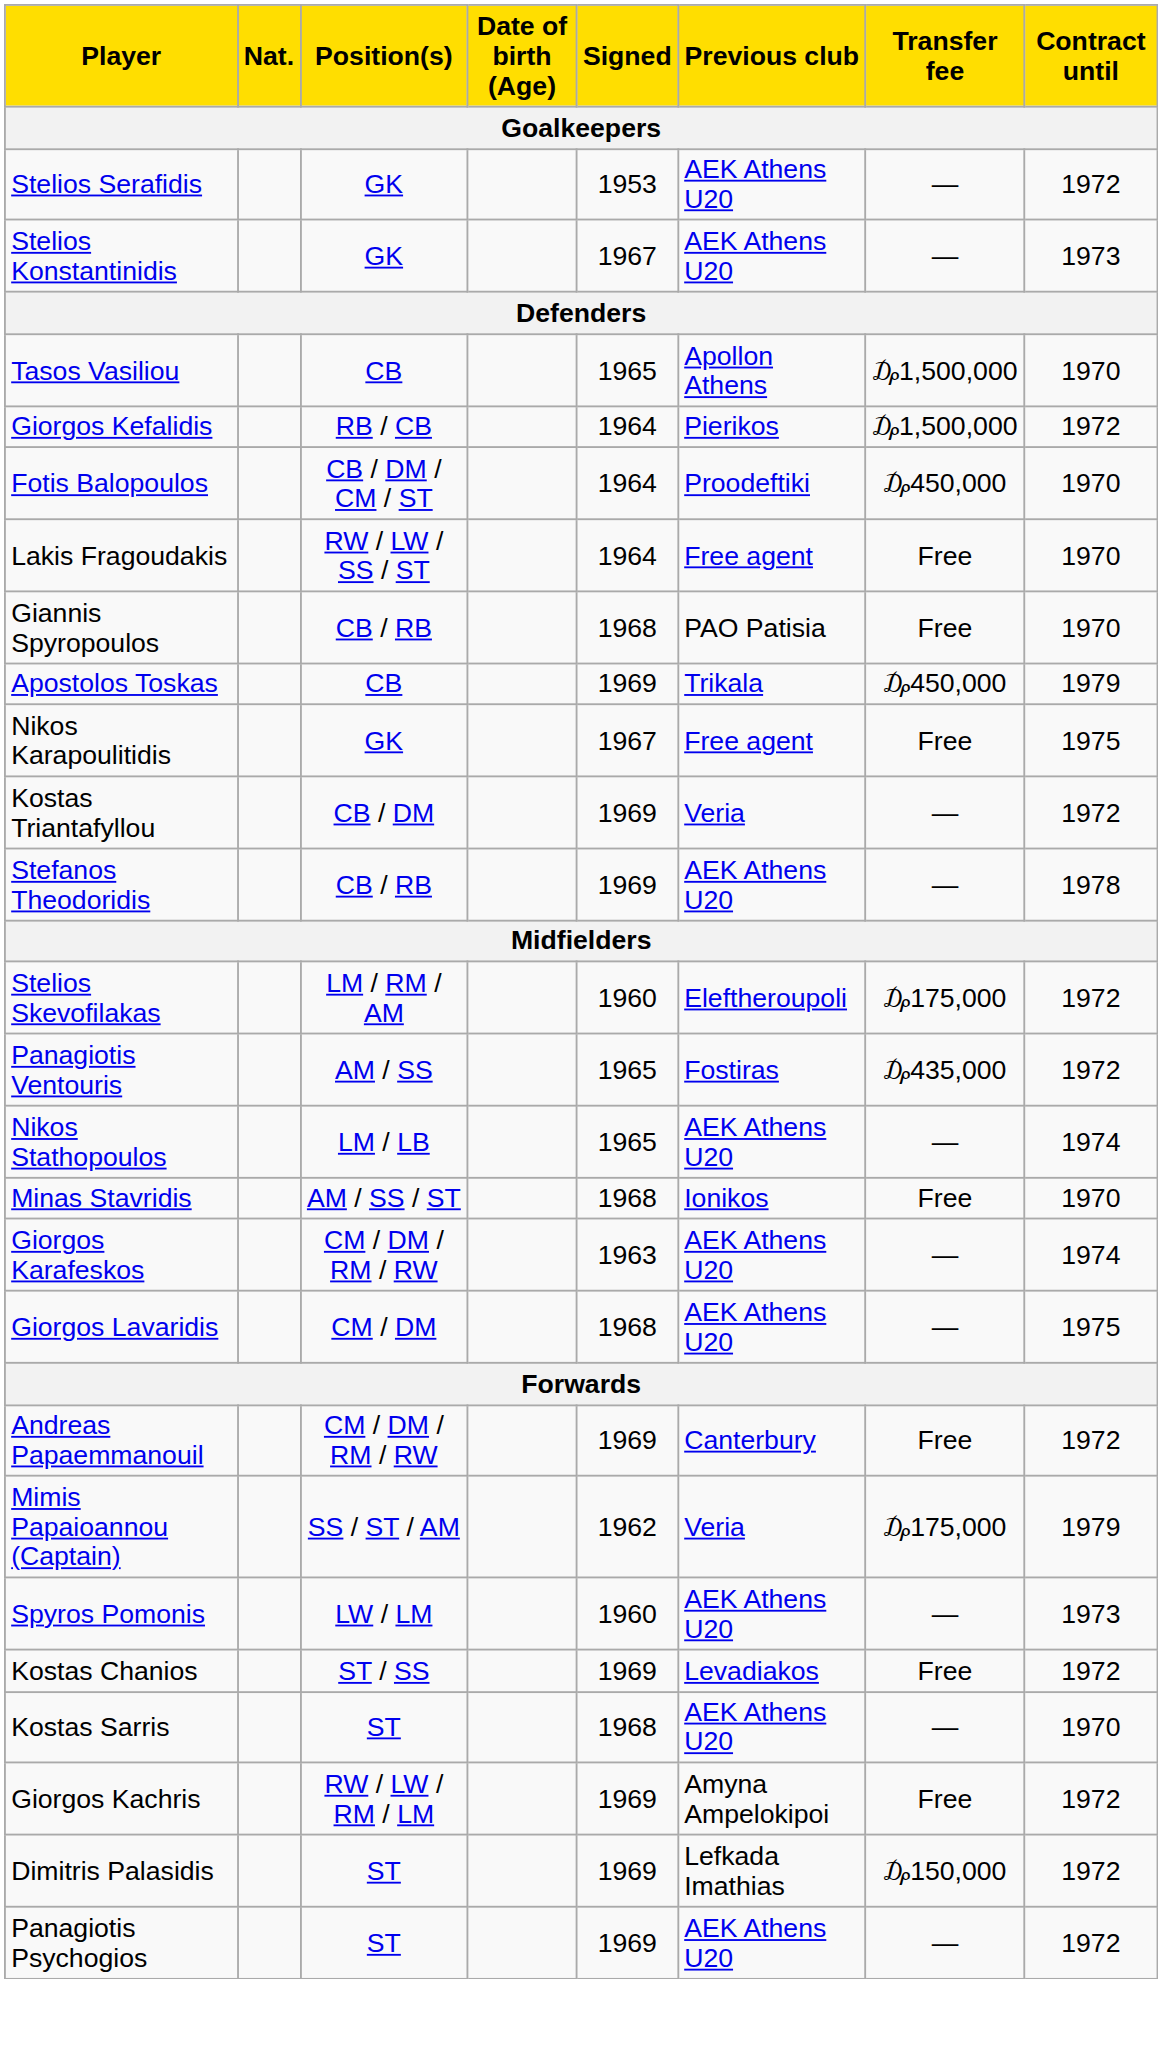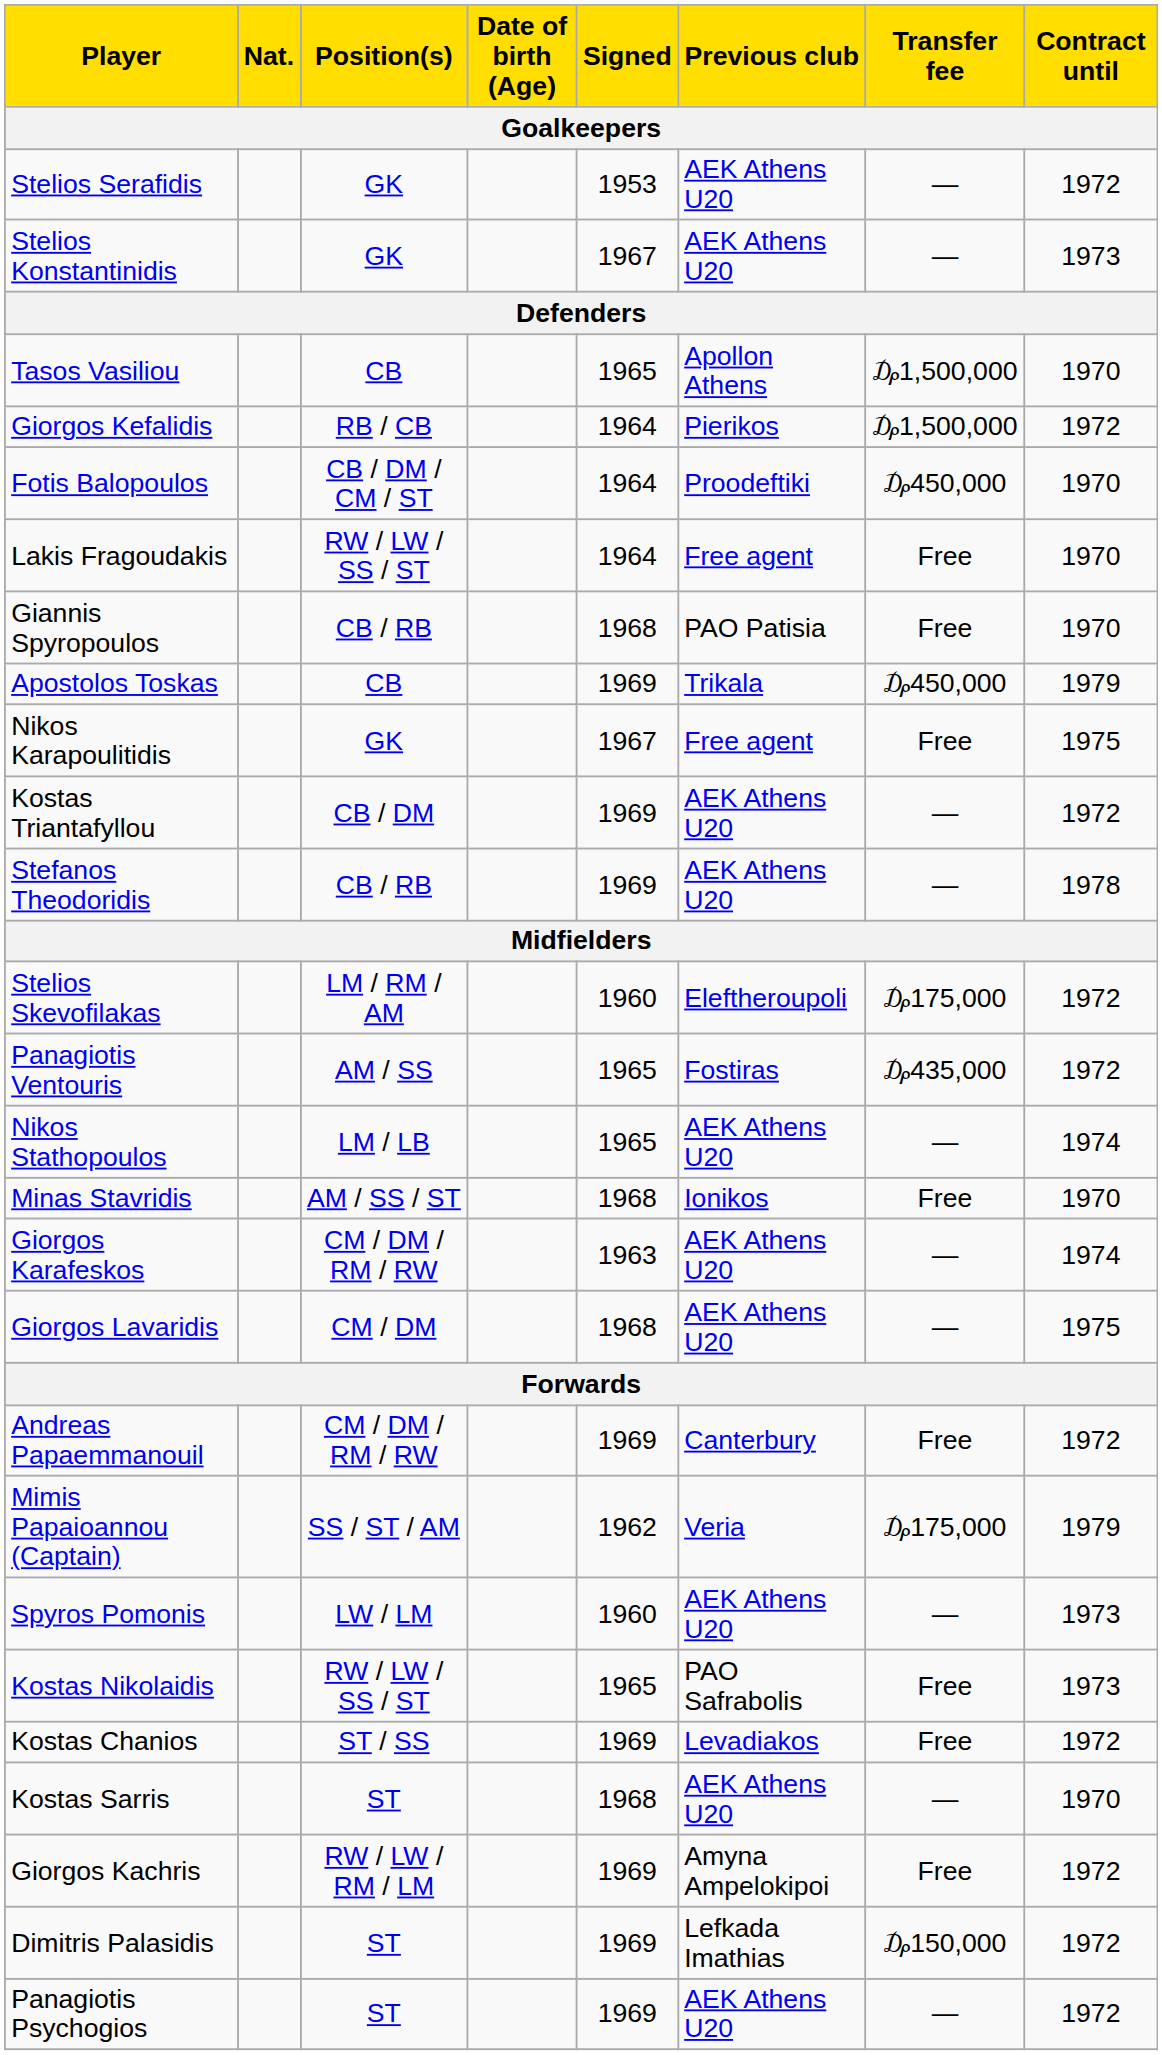(715, 813) Veria -> (755, 813) AEK Athens U20
+ row: (113, 1685)
